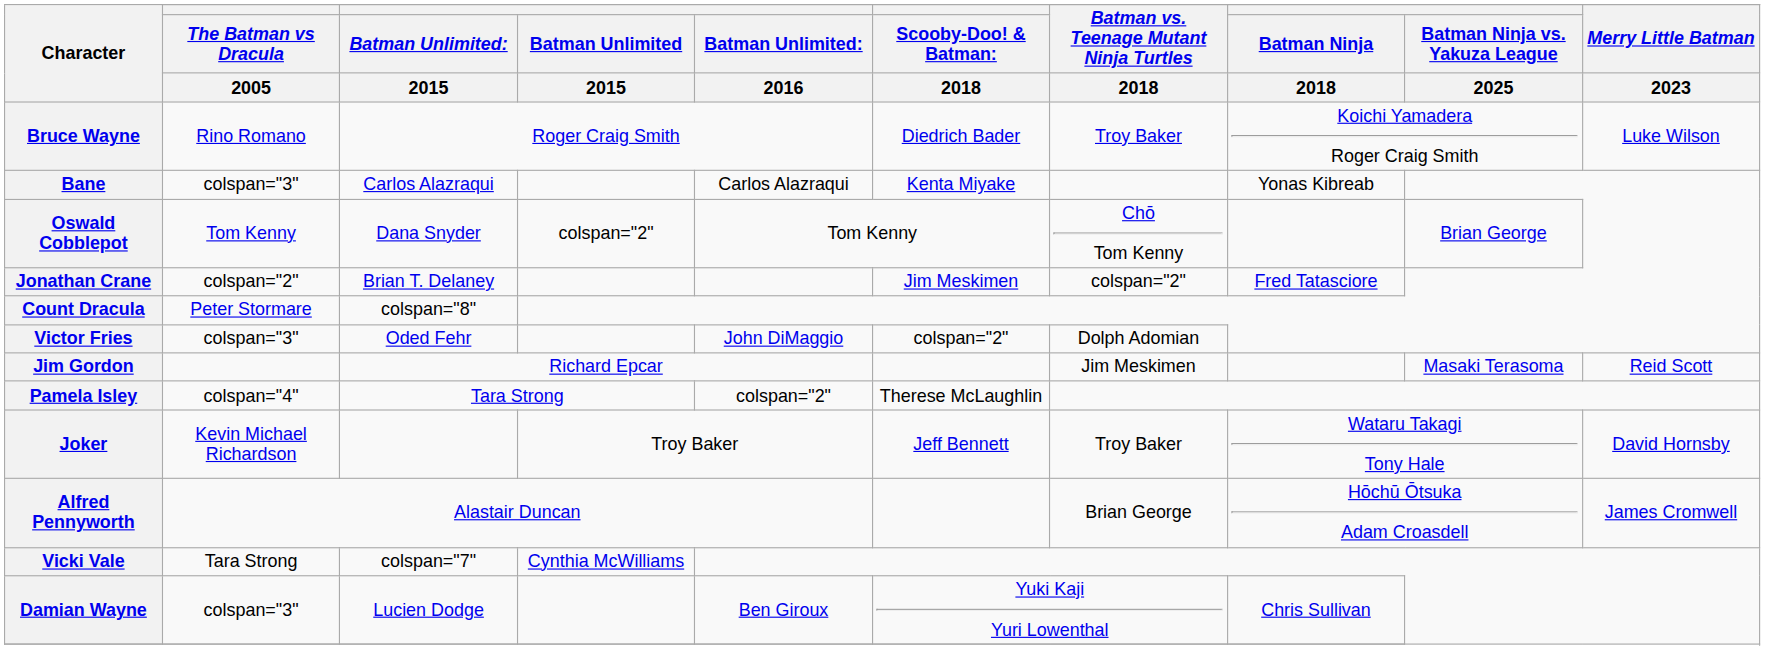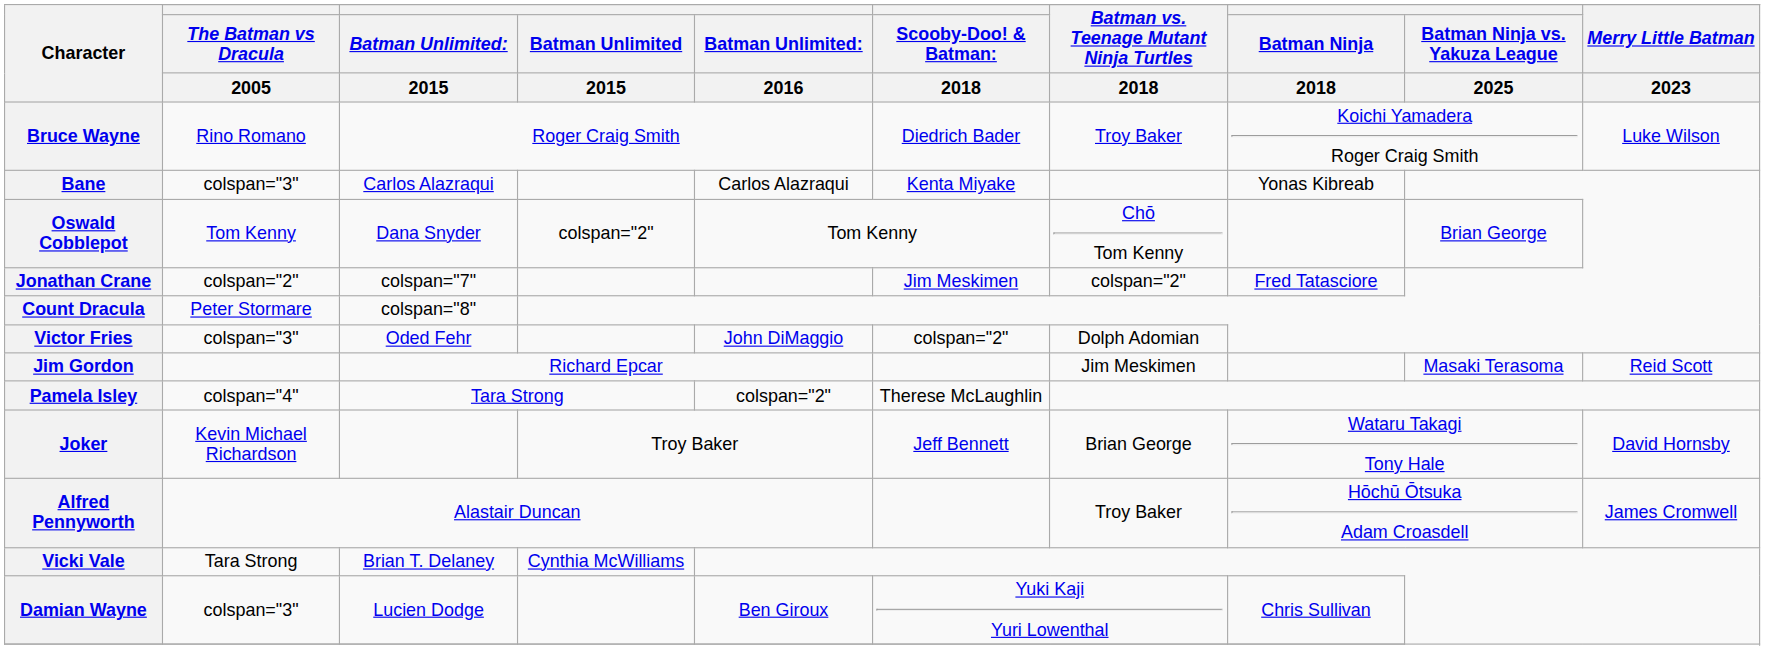(429, 281) Brian T. Delaney -> (429, 281) colspan="7"
(1138, 444) Troy Baker -> (1138, 444) Brian George
(1138, 512) Brian George -> (1138, 512) Troy Baker
(429, 561) colspan="7" -> (429, 561) Brian T. Delaney
